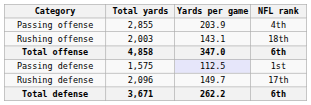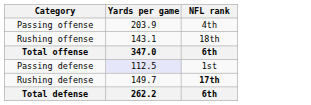- column: (140, 11)
(278, 80) normal -> (209, 80) bold
